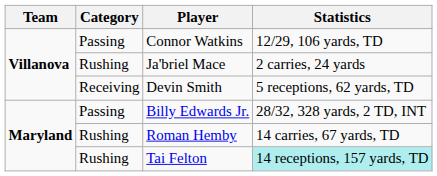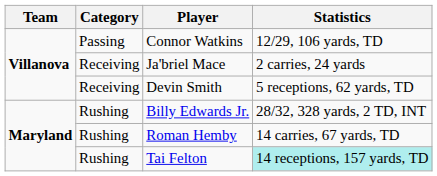(104, 64) Rushing -> (109, 64) Receiving
(102, 111) Passing -> (104, 111) Rushing
